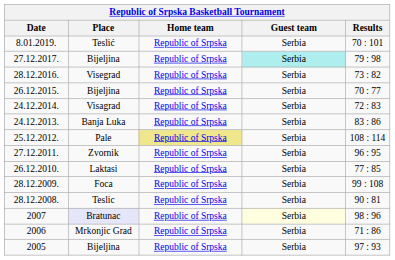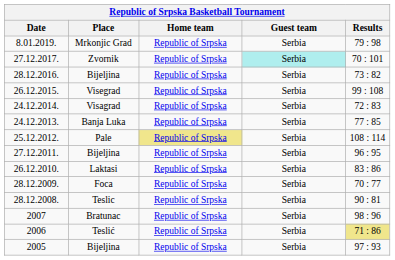(103, 44) Teslić -> (103, 44) Mrkonjic Grad
(368, 44) 70 : 101 -> (368, 44) 79 : 98
(103, 59) Bijeljina -> (103, 59) Zvornik
(368, 59) 79 : 98 -> (368, 59) 70 : 101
(103, 75) Visegrad -> (103, 75) Bijeljina
(103, 91) Bijeljina -> (103, 91) Visegrad
(368, 91) 70 : 77 -> (368, 91) 99 : 108
(368, 122) 83 : 86 -> (368, 122) 77 : 85
(103, 153) Zvornik -> (103, 153) Bijeljina
(368, 169) 77 : 85 -> (368, 169) 83 : 86
(368, 185) 99 : 108 -> (368, 185) 70 : 77
(103, 216) lavender background -> (103, 216) no background
(294, 216) lightyellow background -> (294, 216) no background
(103, 232) Mrkonjic Grad -> (103, 232) Teslić
(368, 232) no background -> (368, 232) khaki background
